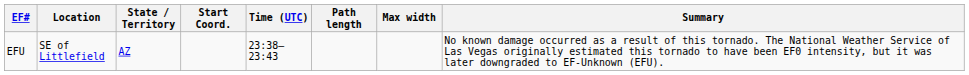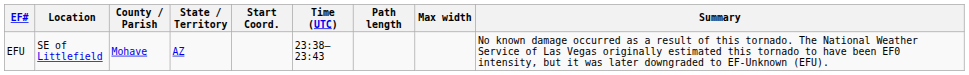+ column: (140, 18)
